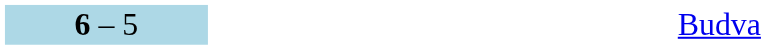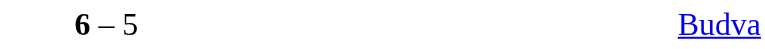(106, 24) lightblue background -> (106, 24) no background
